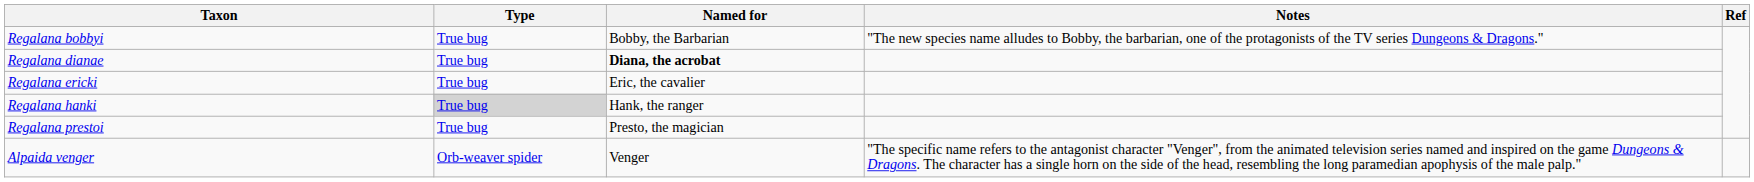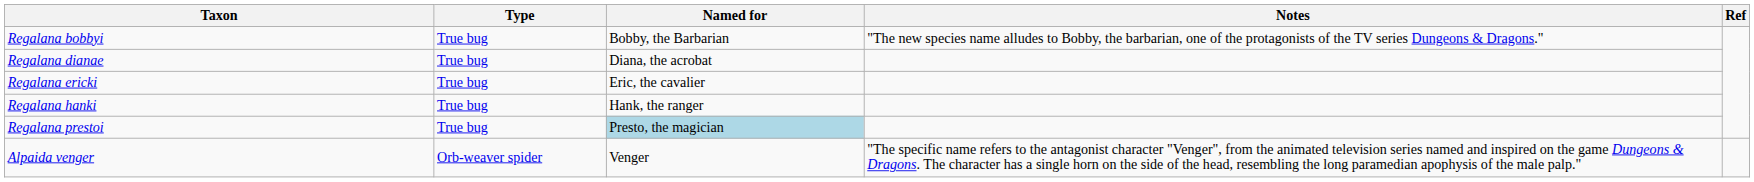(665, 60) bold -> (661, 60) normal
(462, 104) lightgrey background -> (462, 104) no background
(666, 127) no background -> (666, 127) lightblue background
